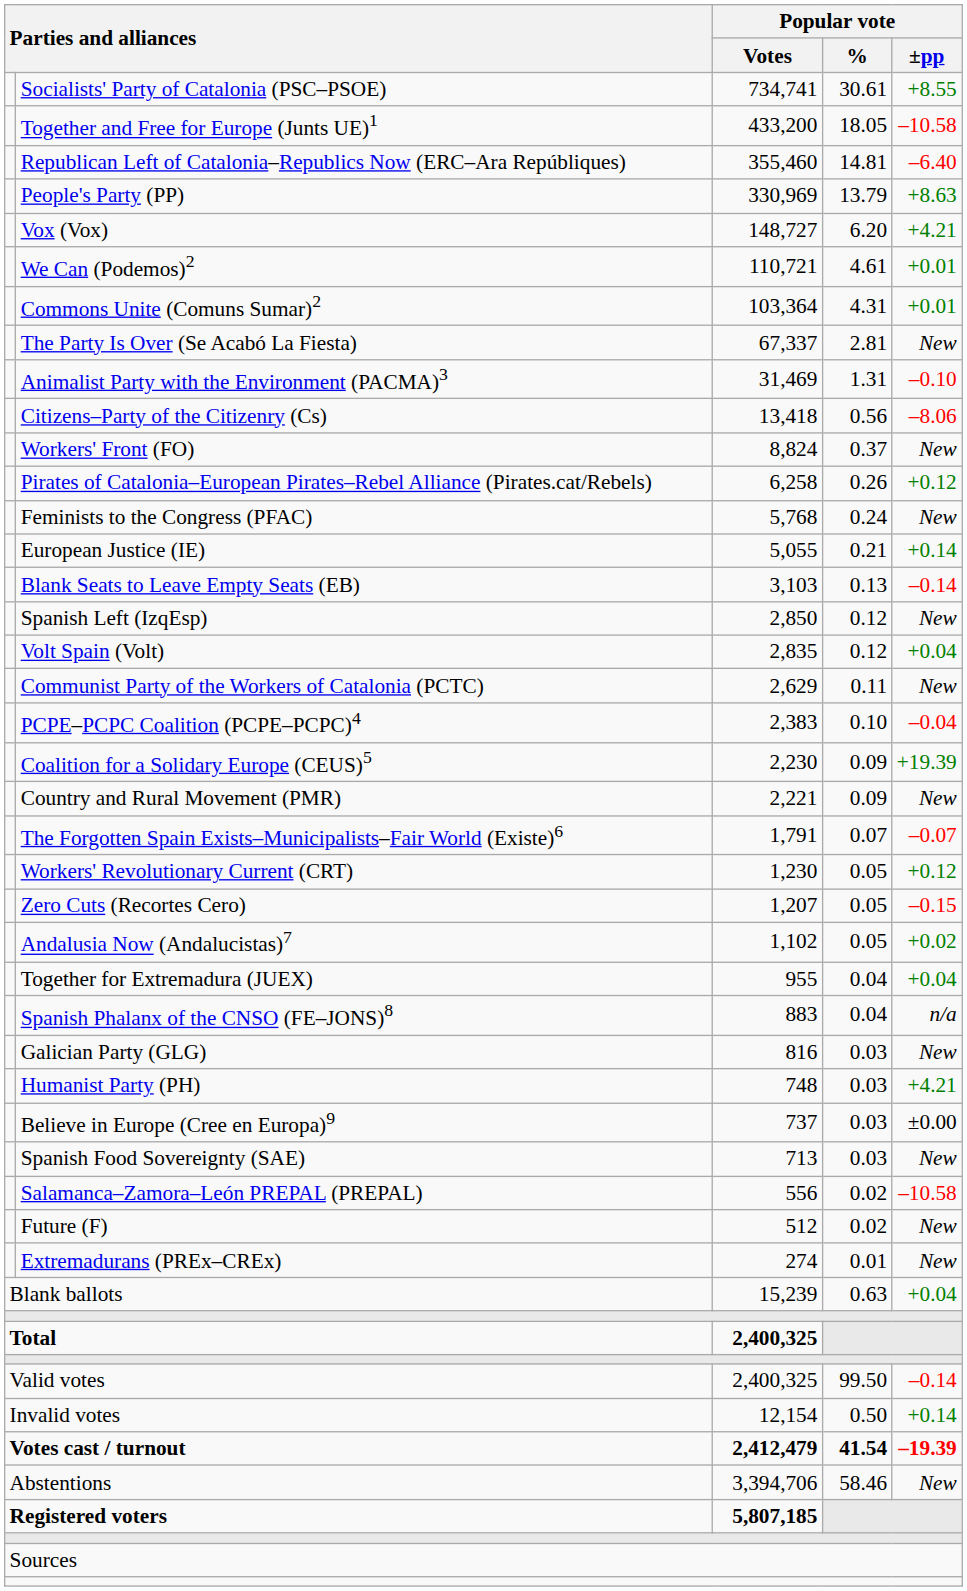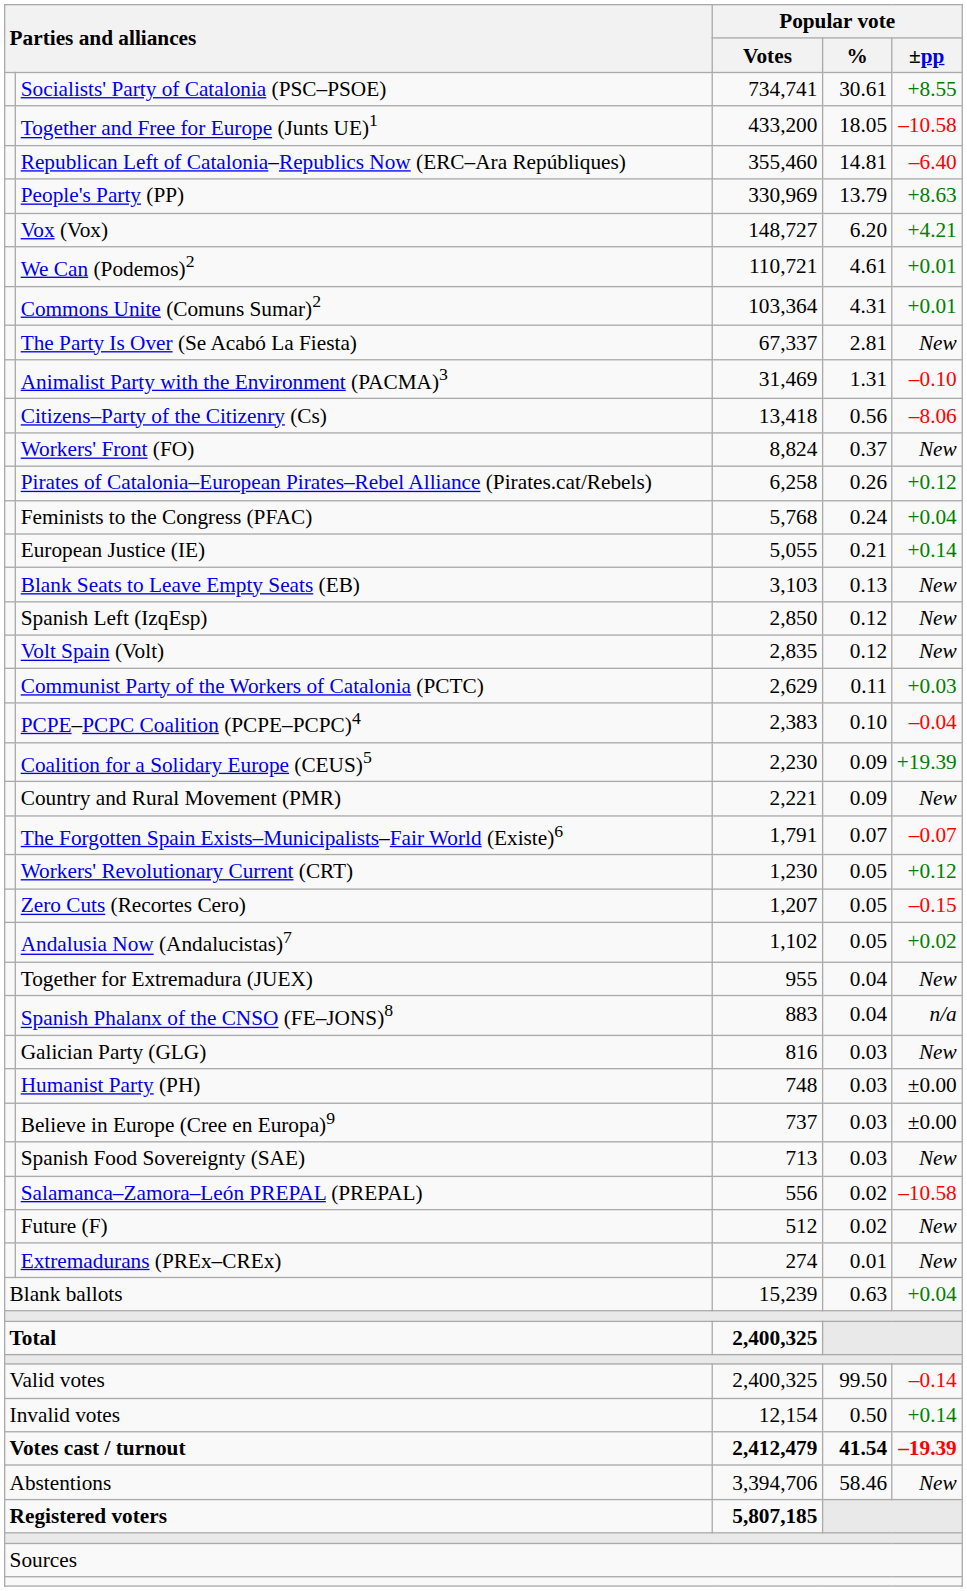(938, 516) New -> (932, 516) +0.04
(933, 584) –0.14 -> (938, 584) New
(932, 651) +0.04 -> (938, 651) New
(938, 685) New -> (932, 685) +0.03
(932, 978) +0.04 -> (938, 978) New
(932, 1085) +4.21 -> (932, 1085) ±0.00
